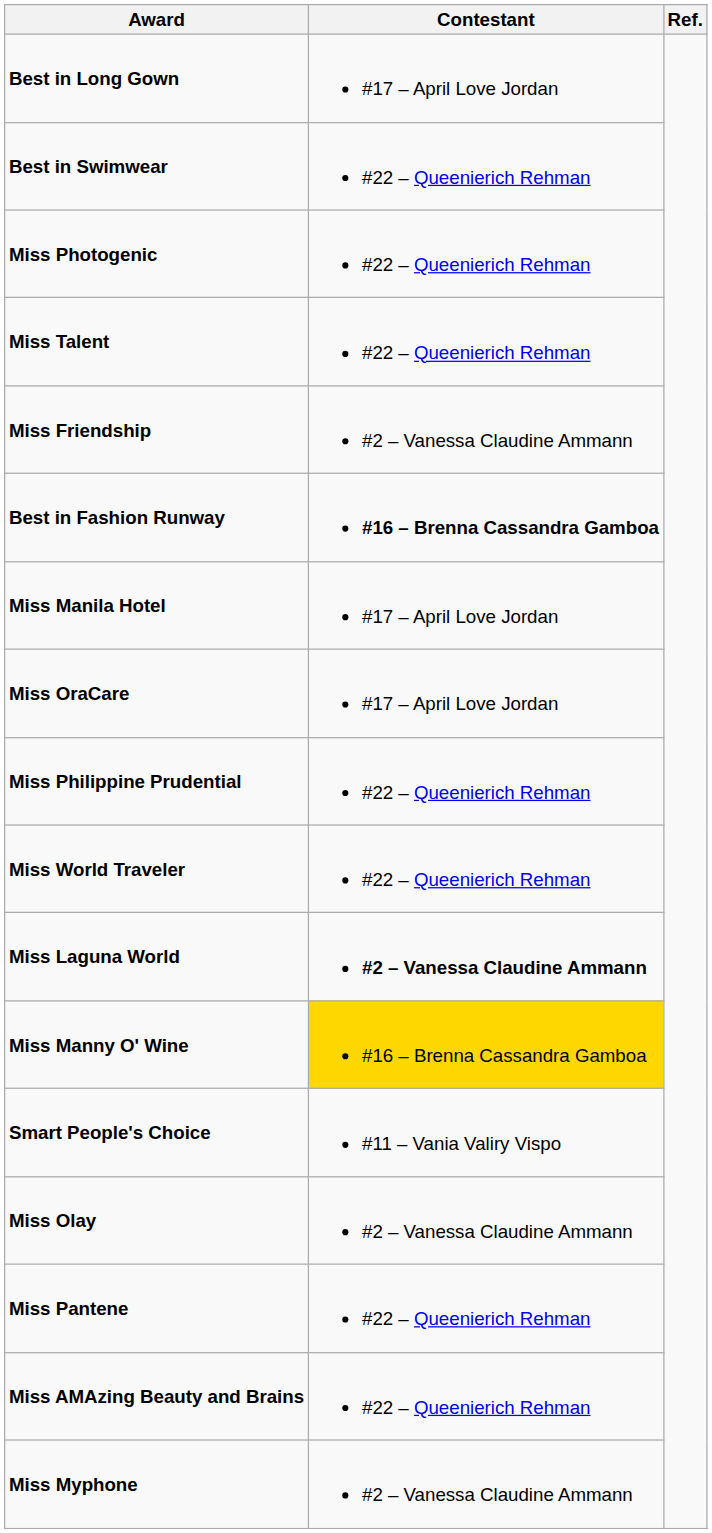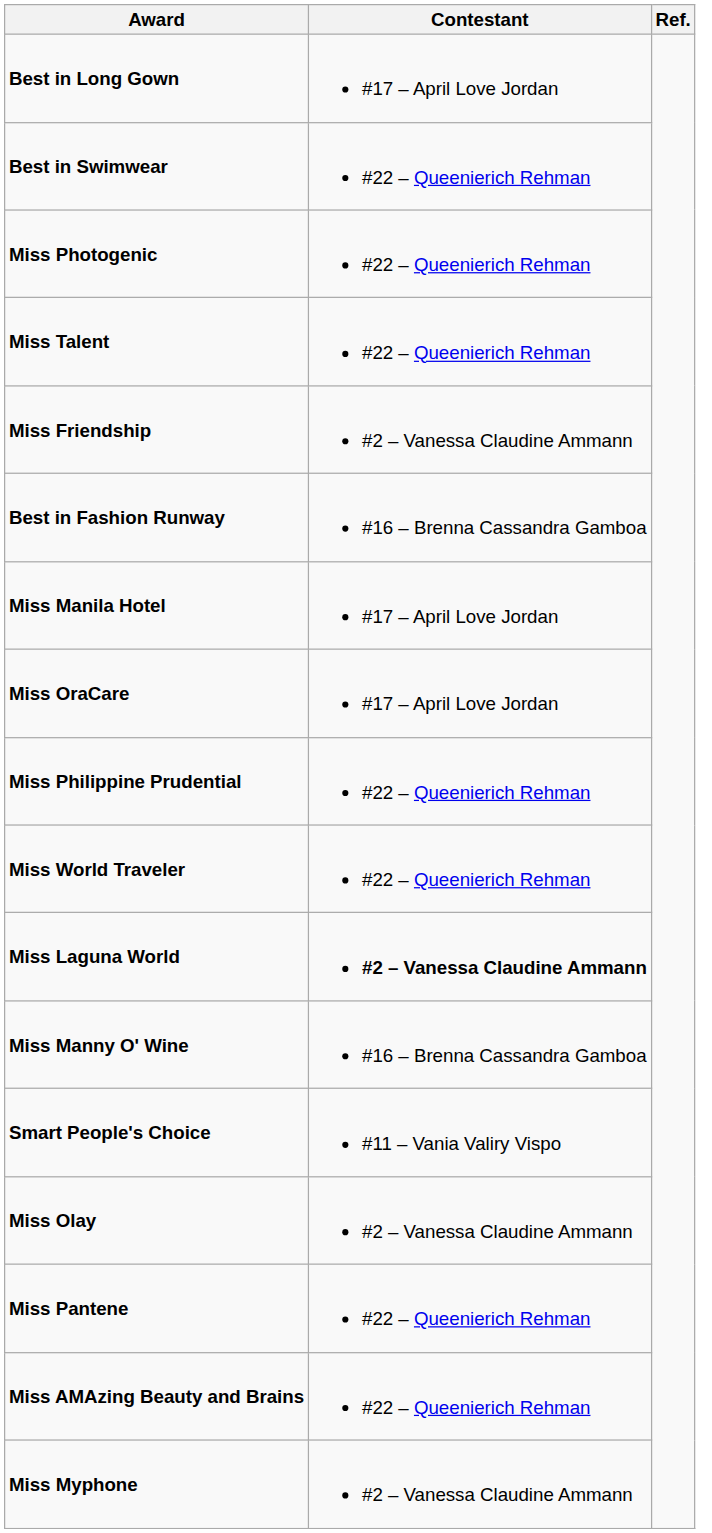(486, 528) bold -> (480, 528) normal
(486, 1055) gold background -> (480, 1055) no background
